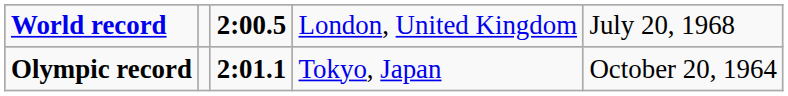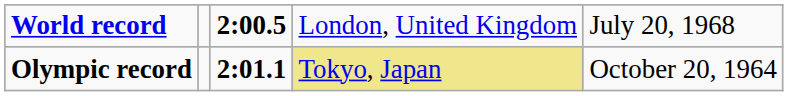(370, 68) no background -> (370, 68) khaki background
